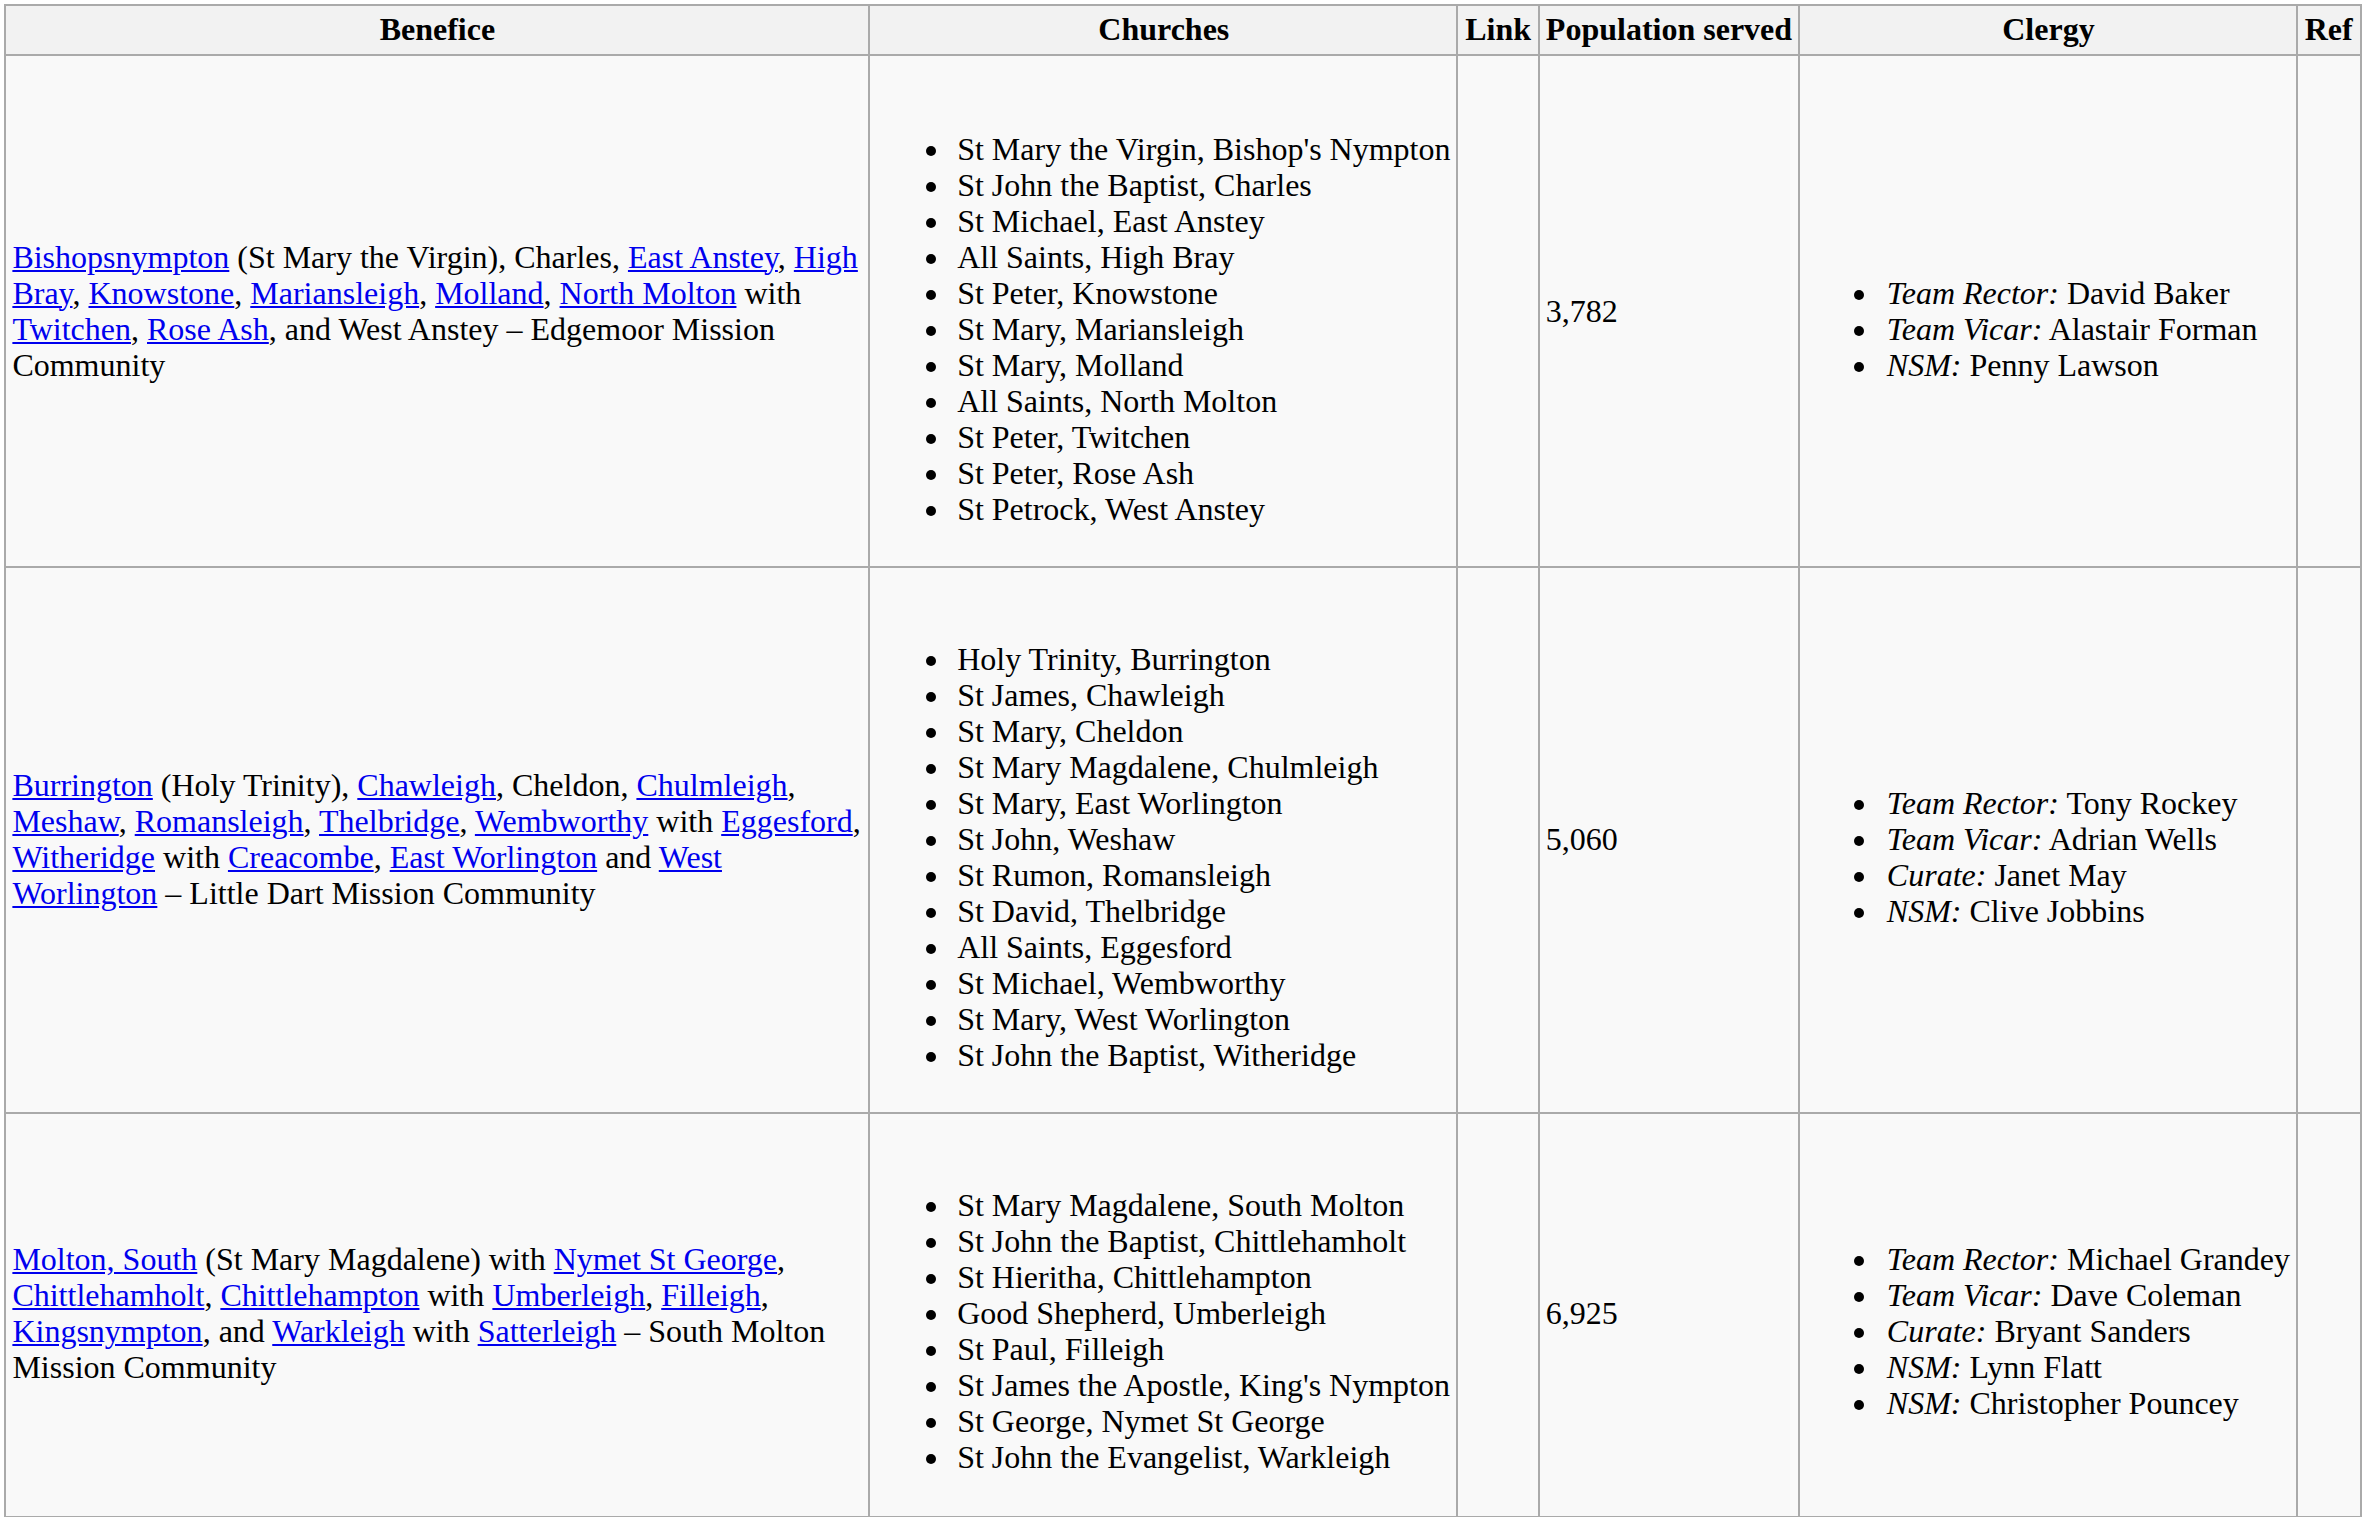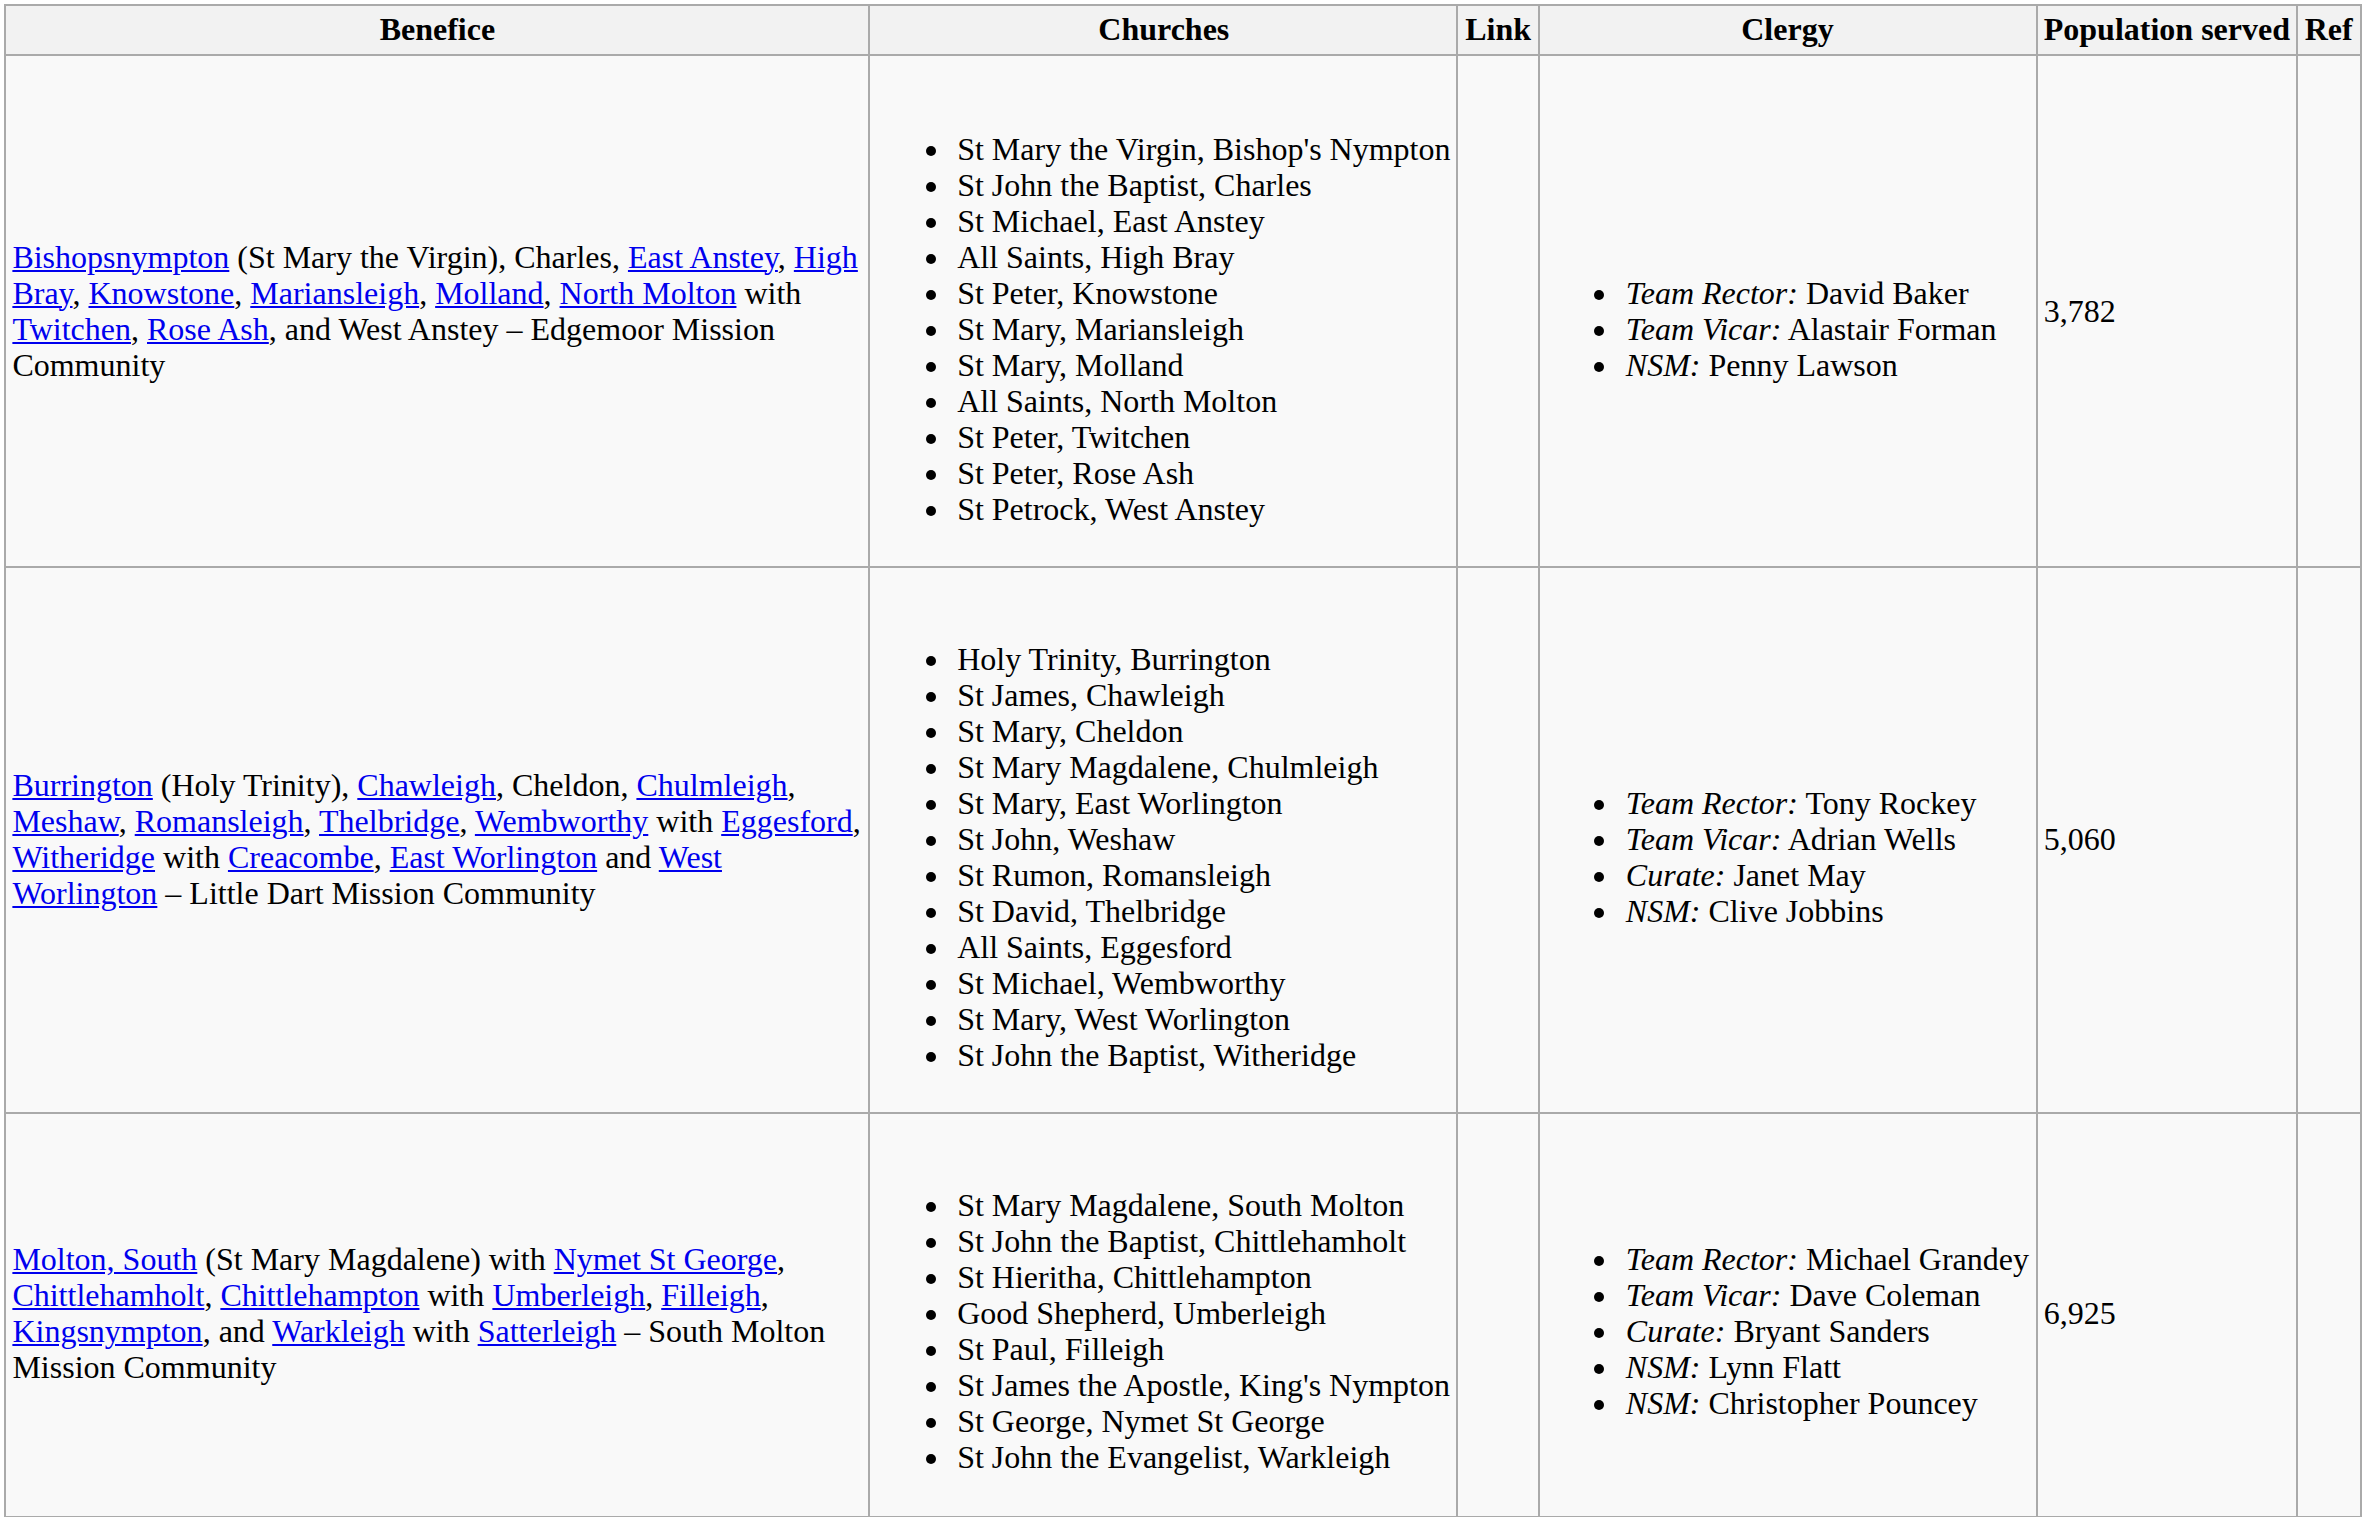columns swapped: (2048, 29) <-> (1669, 29)
